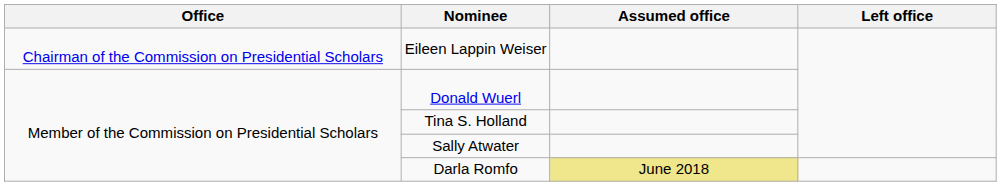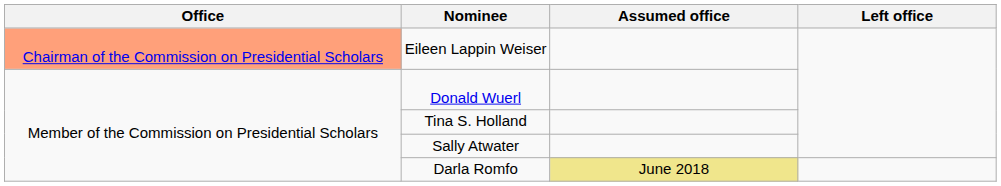(203, 57) no background -> (203, 57) lightsalmon background
